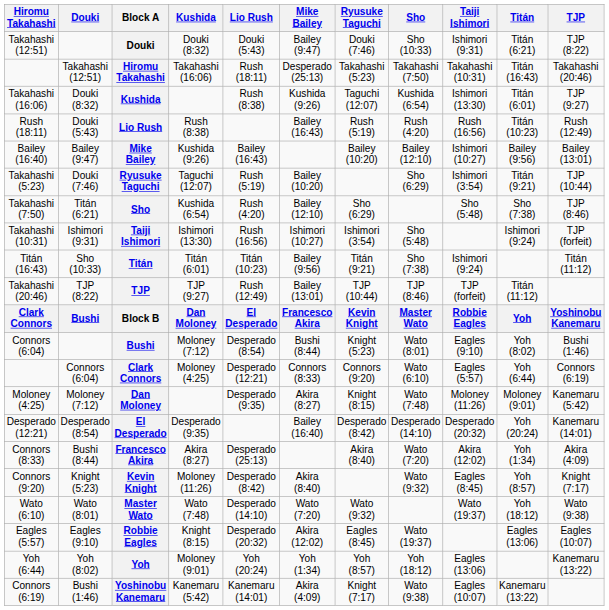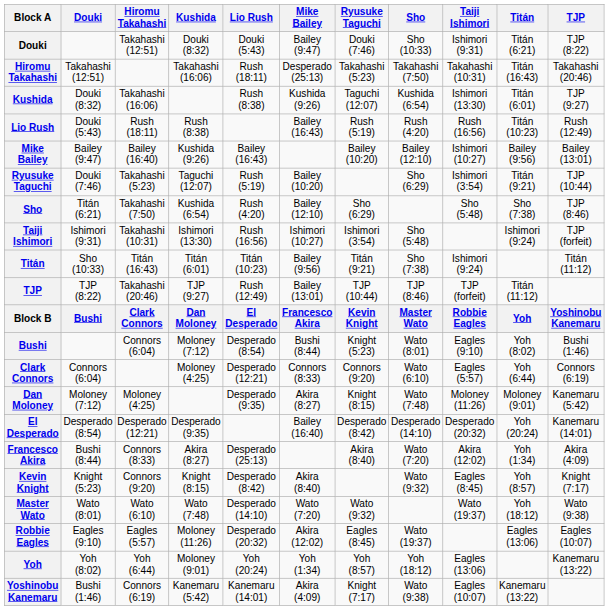columns swapped: (141, 18) <-> (31, 18)
(196, 482) Moloney (11:26) -> (196, 482) Knight (8:15)
(196, 537) Knight (8:15) -> (196, 537) Moloney (11:26)
